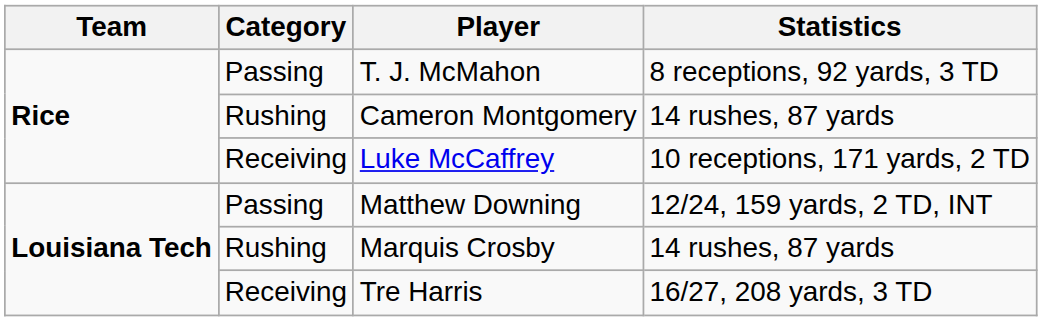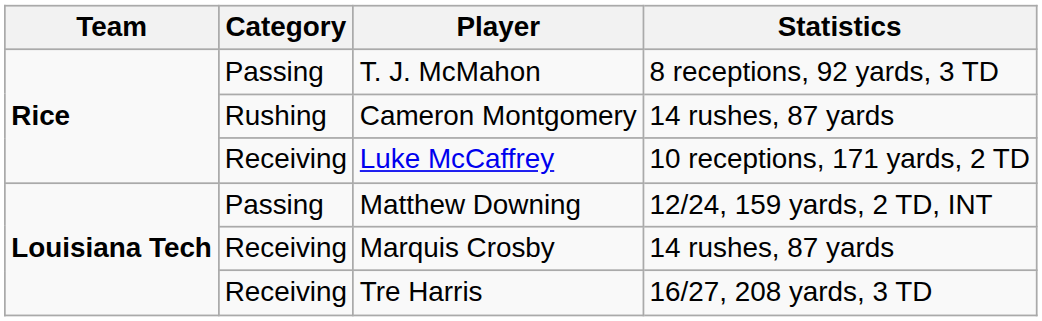(276, 248) Rushing -> (286, 248) Receiving
